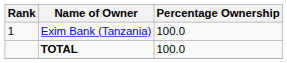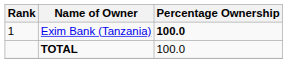(171, 31) normal -> (171, 31) bold
